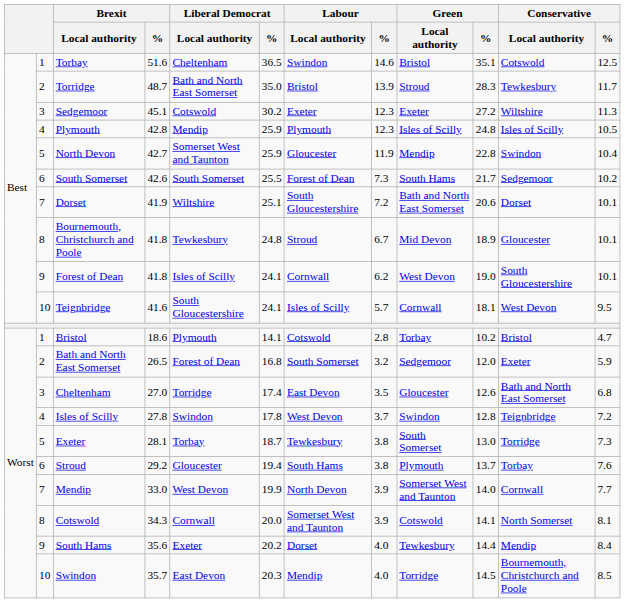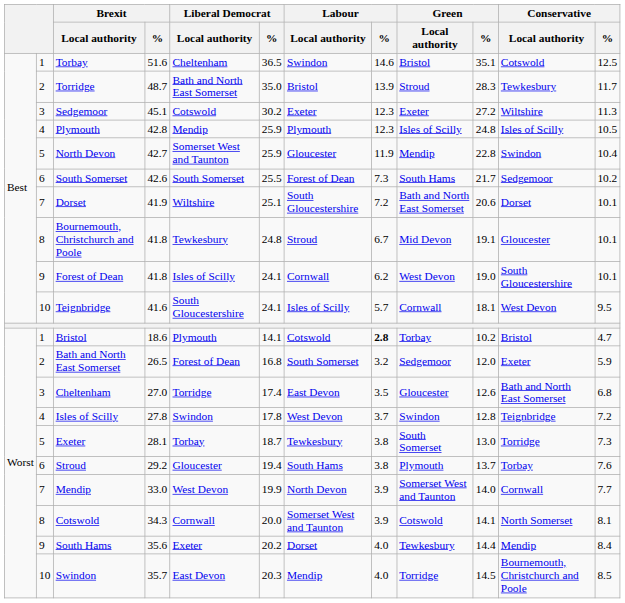(486, 239) 18.9 -> (486, 239) 19.1
(381, 337) normal -> (381, 337) bold
